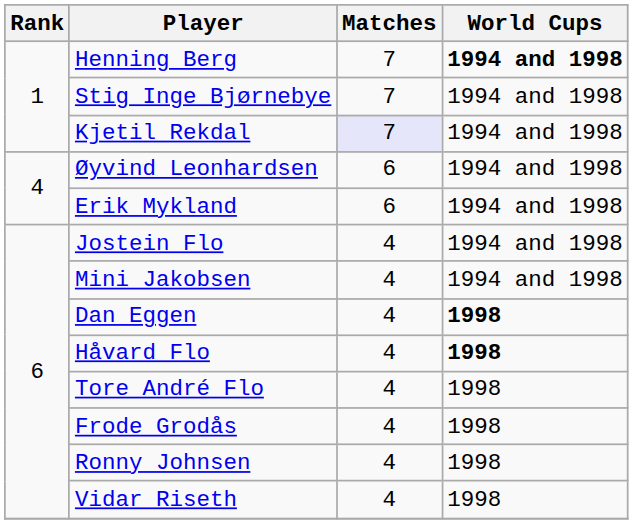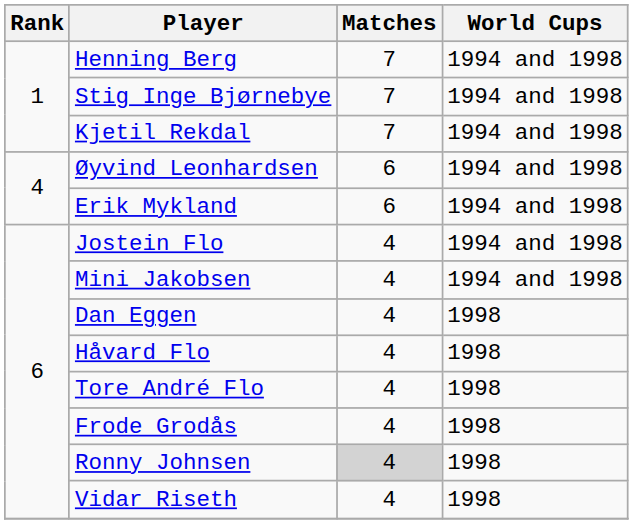(535, 60) bold -> (535, 60) normal
(389, 133) lavender background -> (389, 133) no background
(474, 316) bold -> (474, 316) normal
(474, 353) bold -> (474, 353) normal
(389, 463) no background -> (389, 463) lightgrey background
